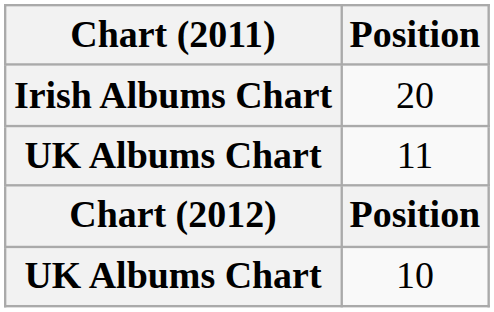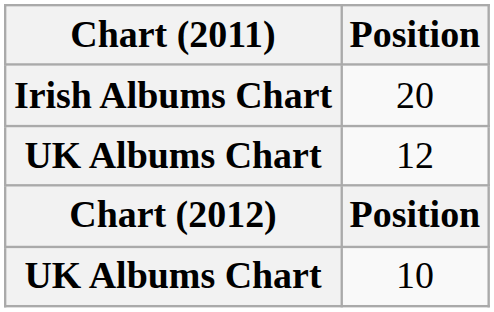(415, 154) 11 -> (415, 154) 12
